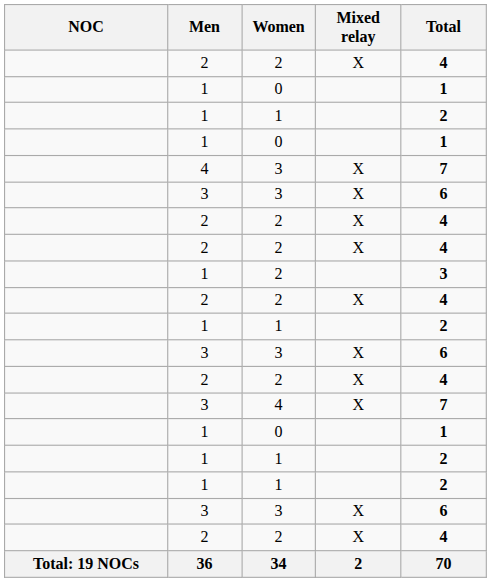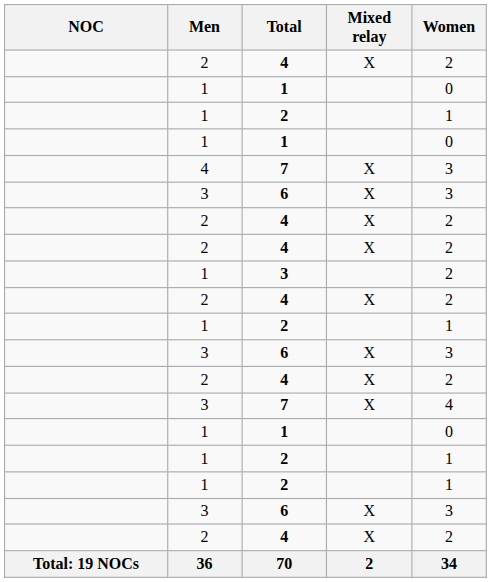columns swapped: (279, 27) <-> (443, 27)
